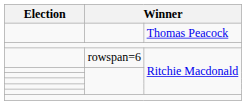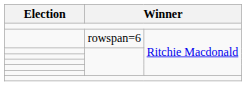- row: (114, 33)
